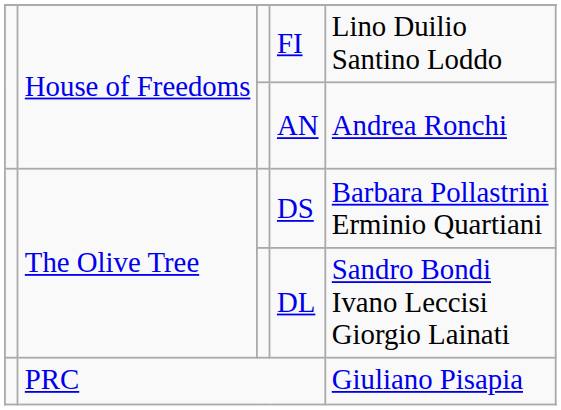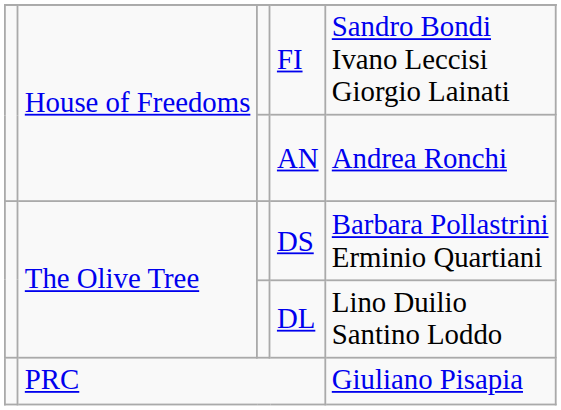(417, 43) Lino Duilio Santino Loddo -> (421, 59) Sandro Bondi Ivano Leccisi Giorgio Lainati
(421, 302) Sandro Bondi Ivano Leccisi Giorgio Lainati -> (417, 318) Lino Duilio Santino Loddo
